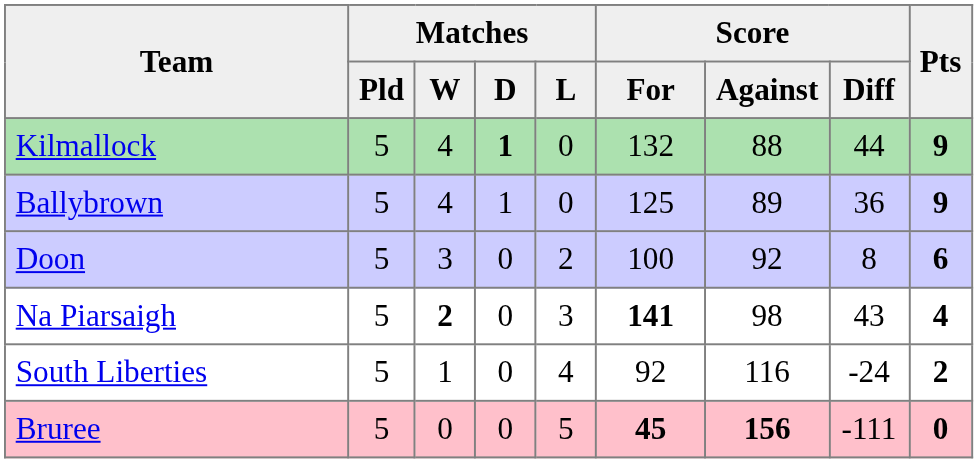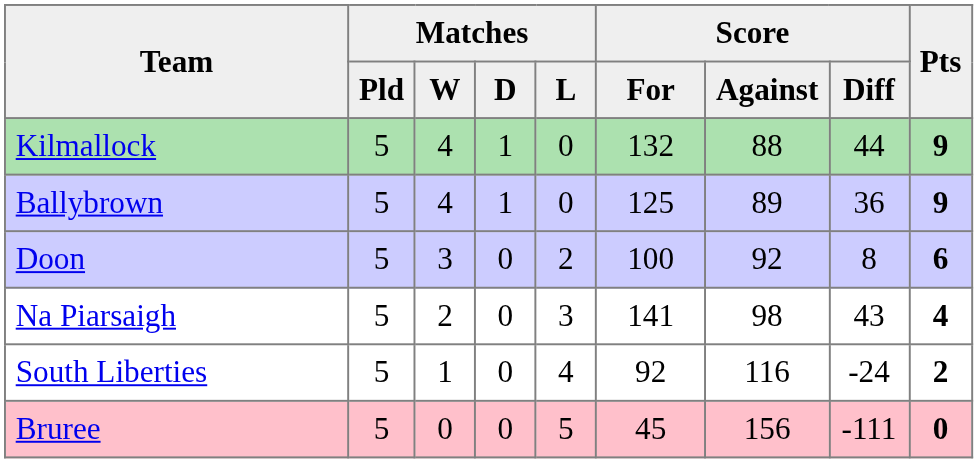(505, 145) bold -> (505, 145) normal
(445, 315) bold -> (445, 315) normal
(651, 315) bold -> (651, 315) normal
(651, 428) bold -> (651, 428) normal
(767, 428) bold -> (767, 428) normal
